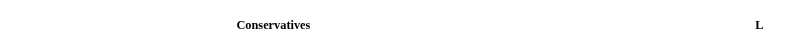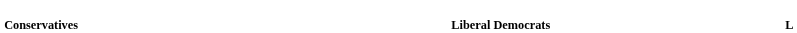+ column: (501, 8)
